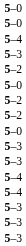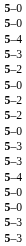(13, 192) 5–4 -> (13, 192) 5–0
(13, 207) 5–3 -> (13, 207) 5–0
